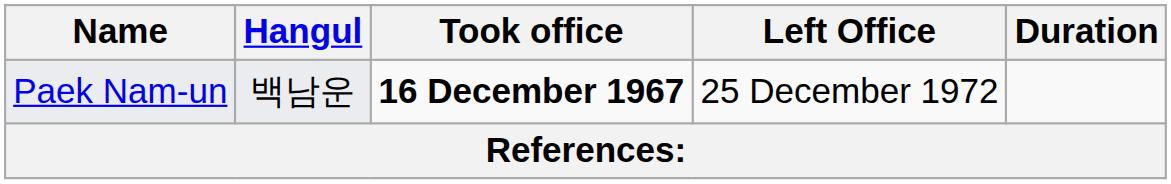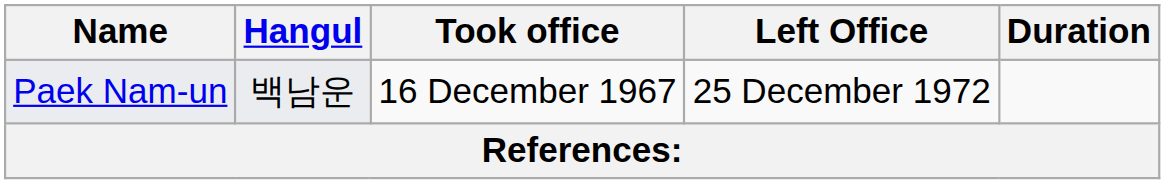(531, 91) bold -> (527, 91) normal
